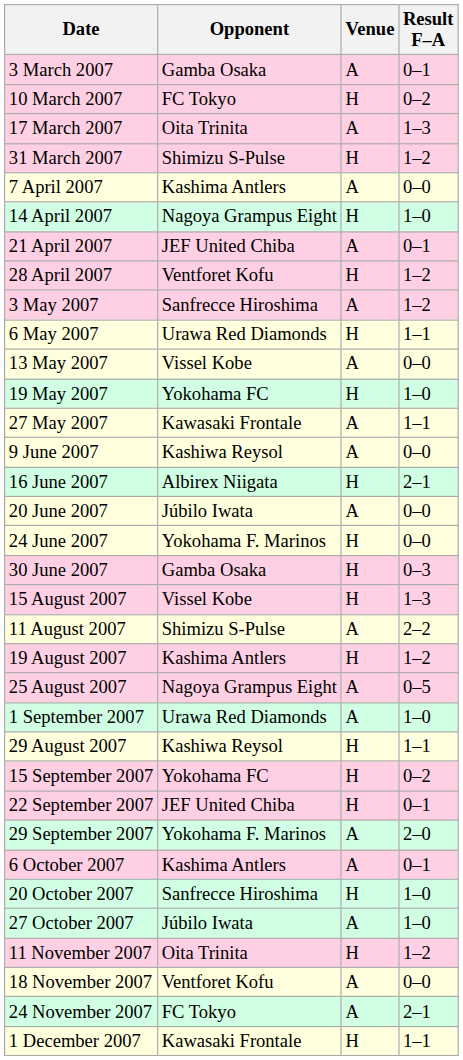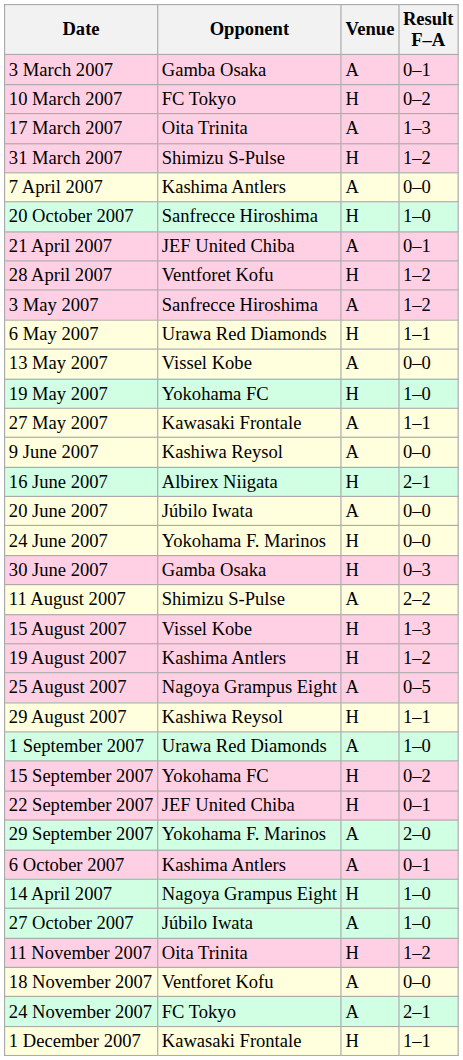rows swapped: (60, 216) <-> (71, 893)
rows swapped: (67, 628) <-> (68, 599)
rows swapped: (68, 746) <-> (76, 717)
